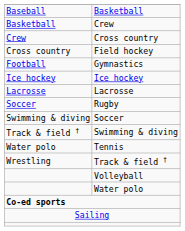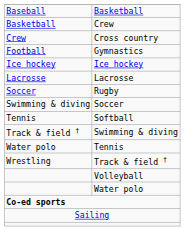- row: (124, 51)
+ row: (114, 118)
